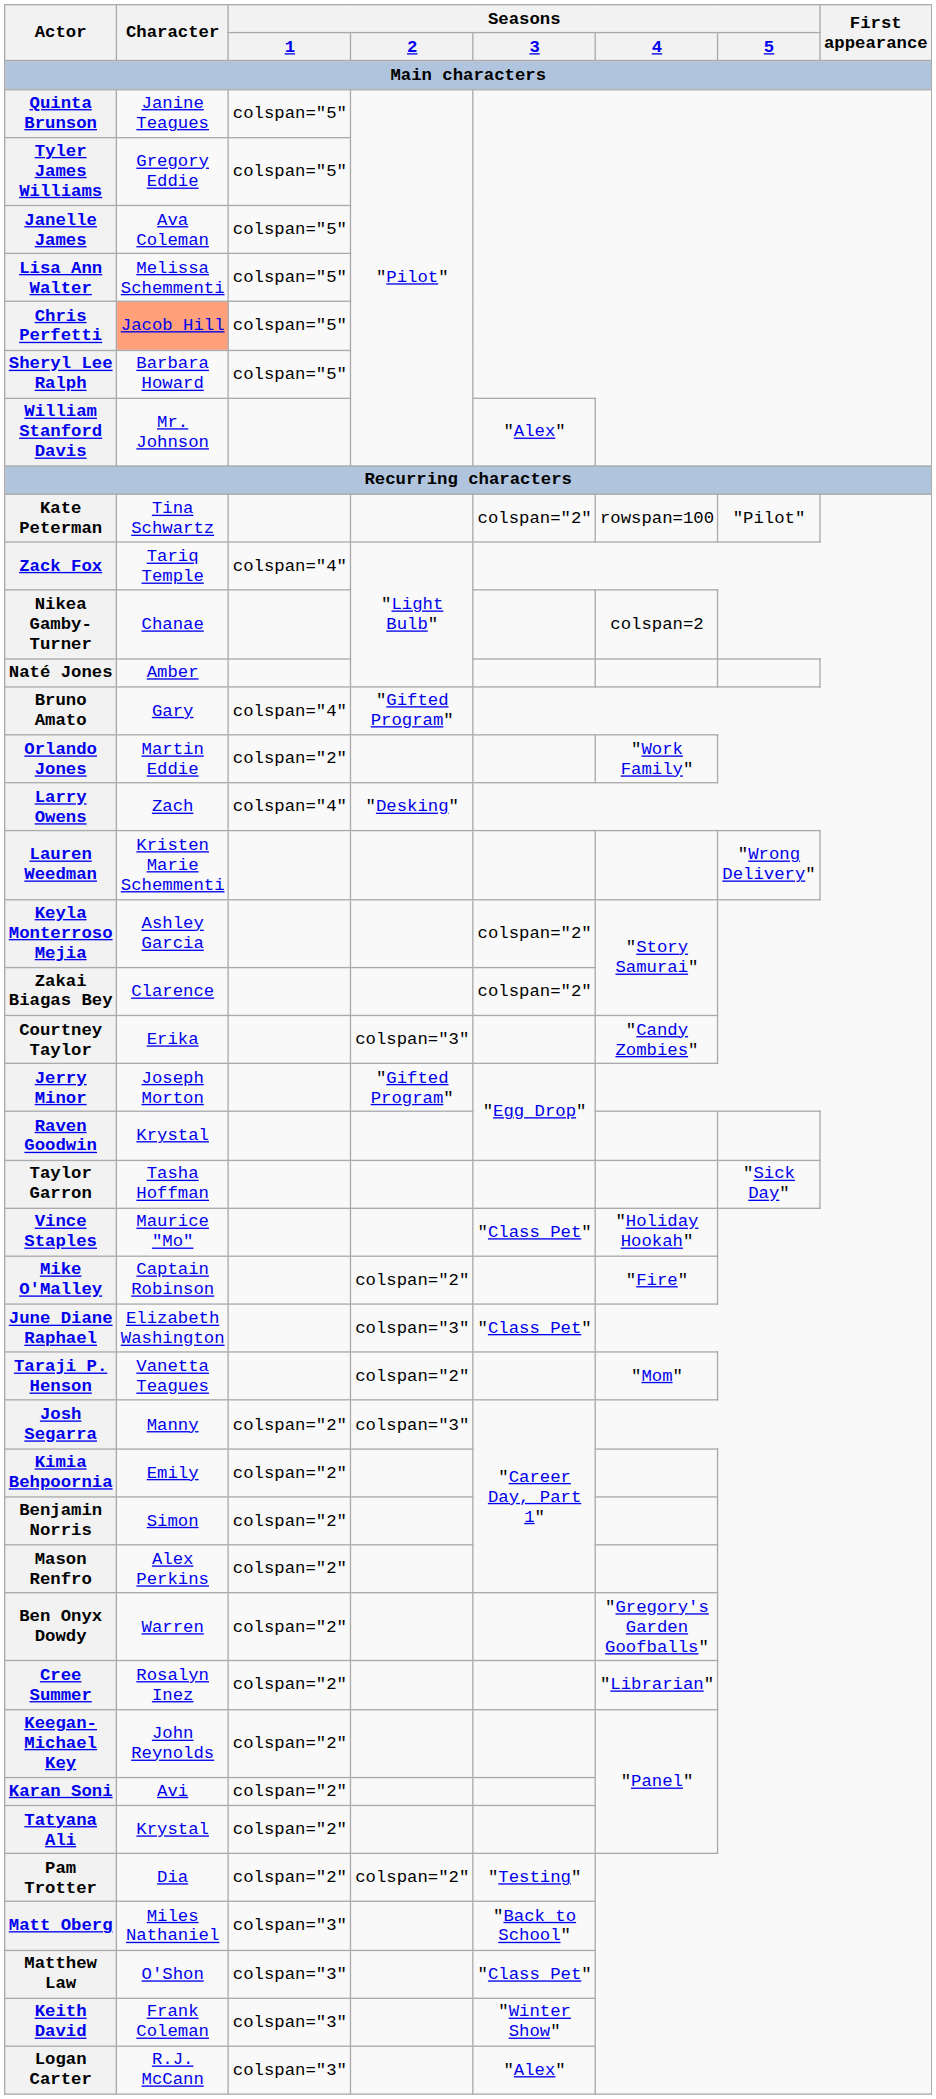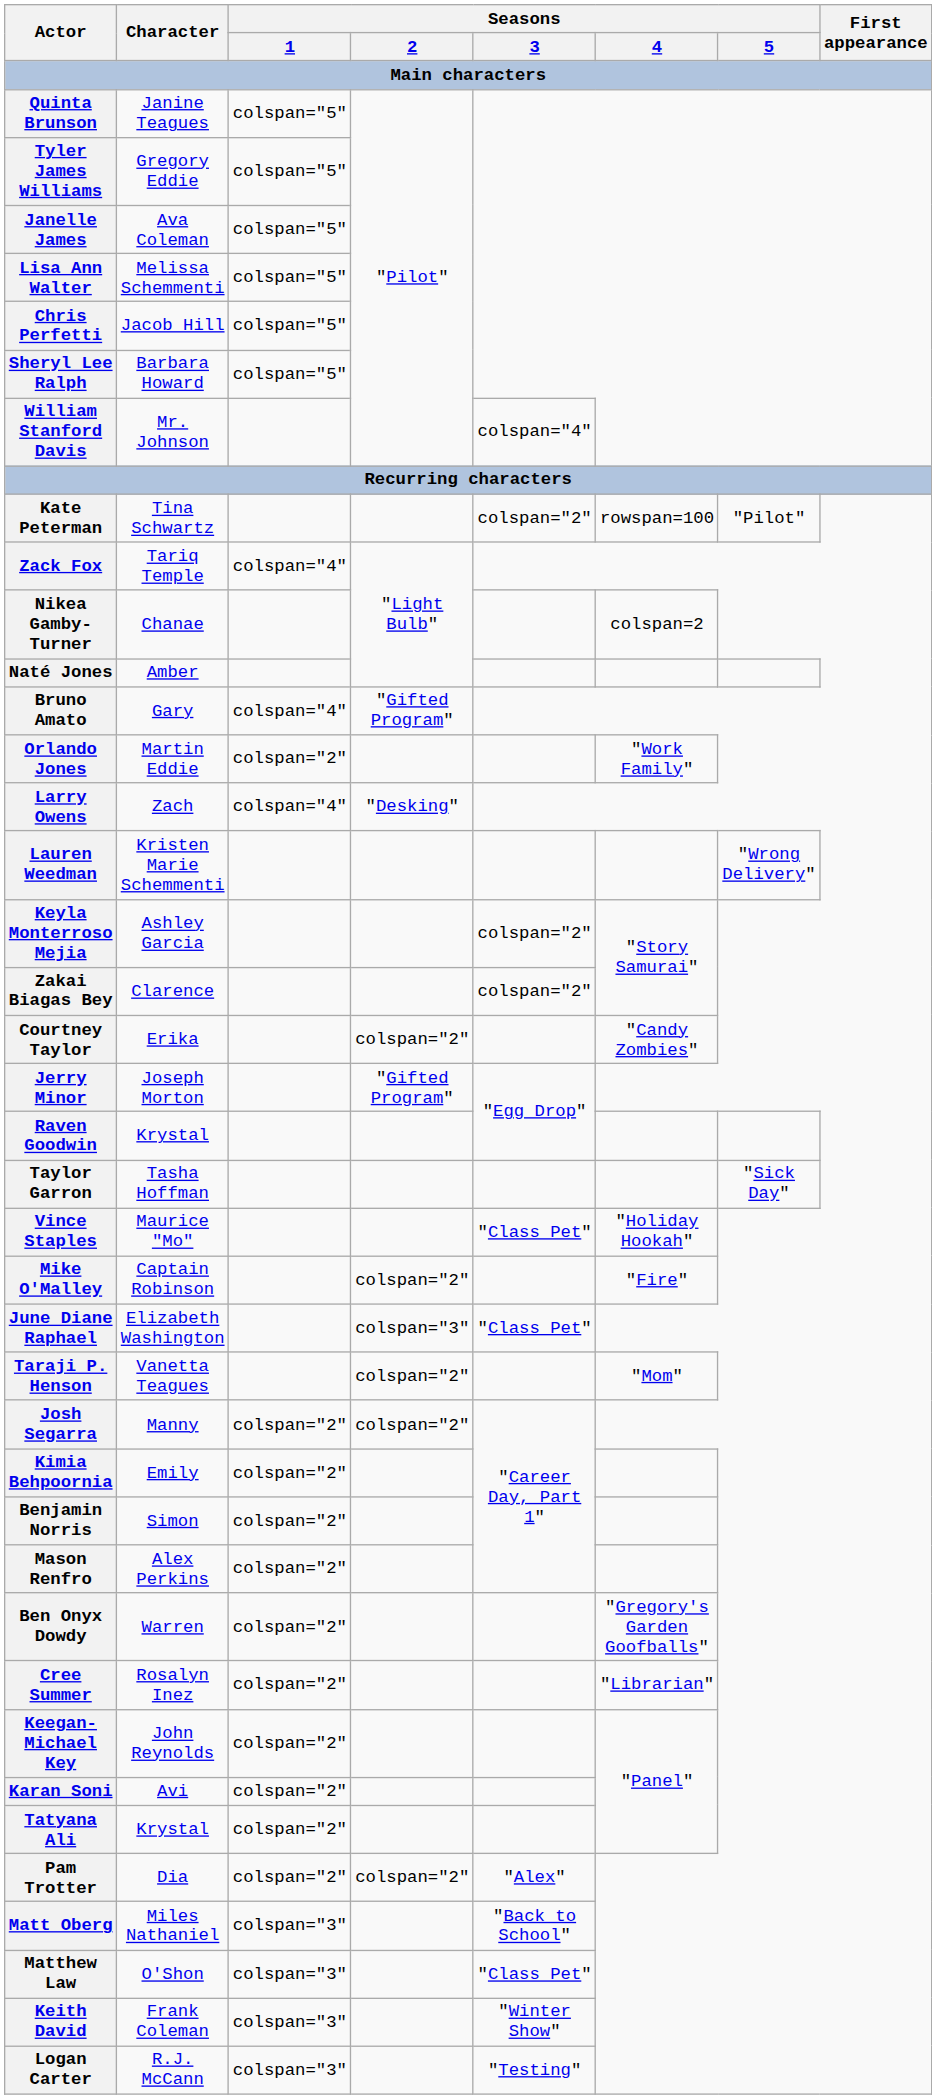(173, 326) lightsalmon background -> (173, 326) no background
(535, 432) "Alex" -> (535, 432) colspan="4"
(412, 1039) colspan="3" -> (412, 1039) colspan="2"
(412, 1424) colspan="3" -> (412, 1424) colspan="2"
(535, 1878) "Testing" -> (535, 1878) "Alex"
(535, 2070) "Alex" -> (535, 2070) "Testing"
